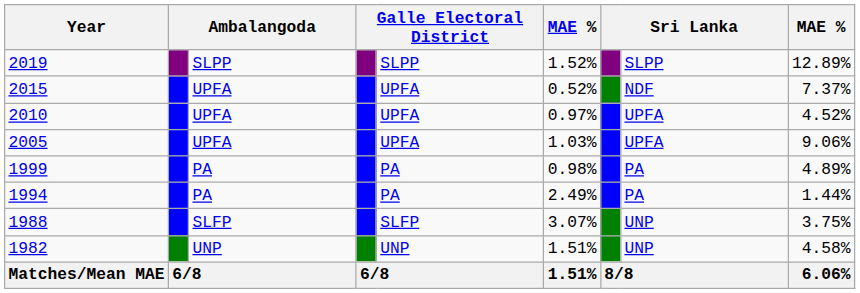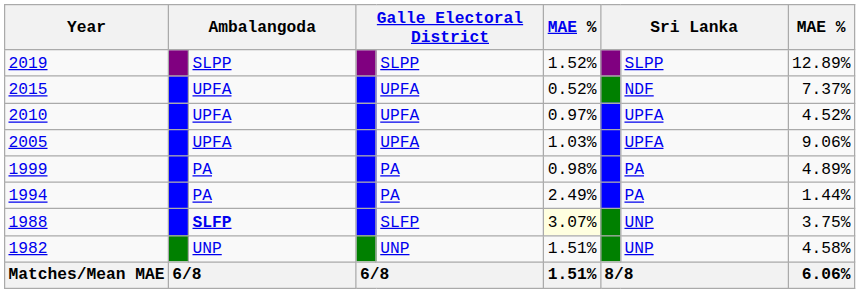(212, 222) normal -> (212, 222) bold
(572, 222) no background -> (572, 222) lightyellow background
